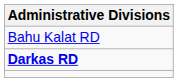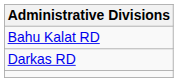(43, 59) bold -> (42, 59) normal
